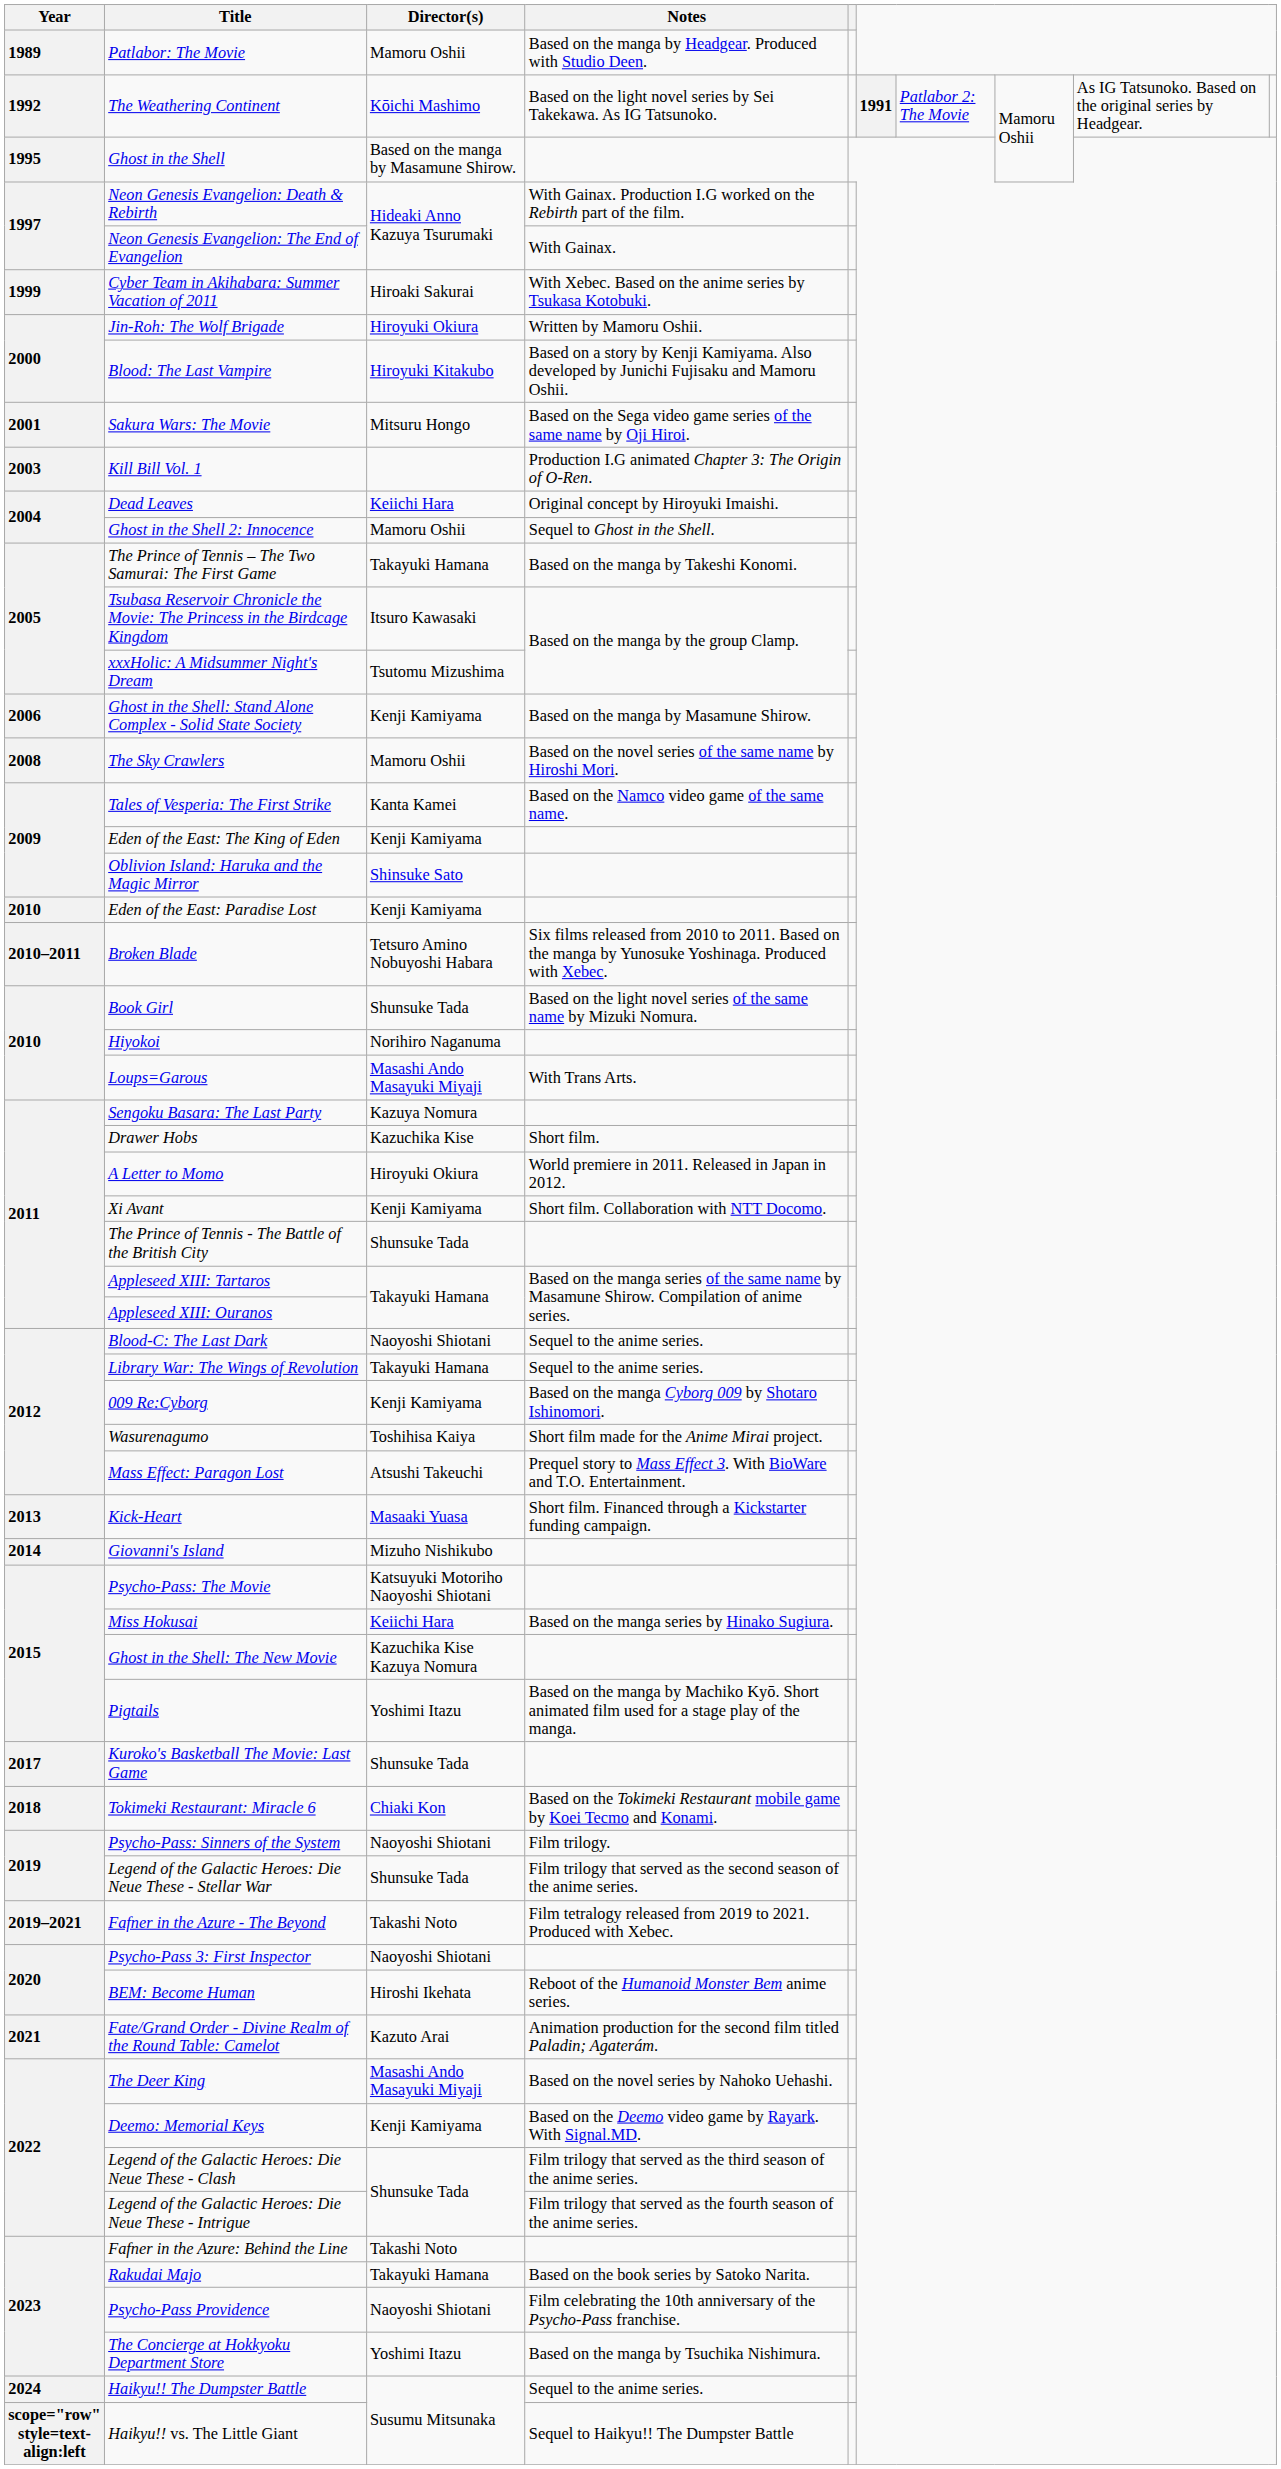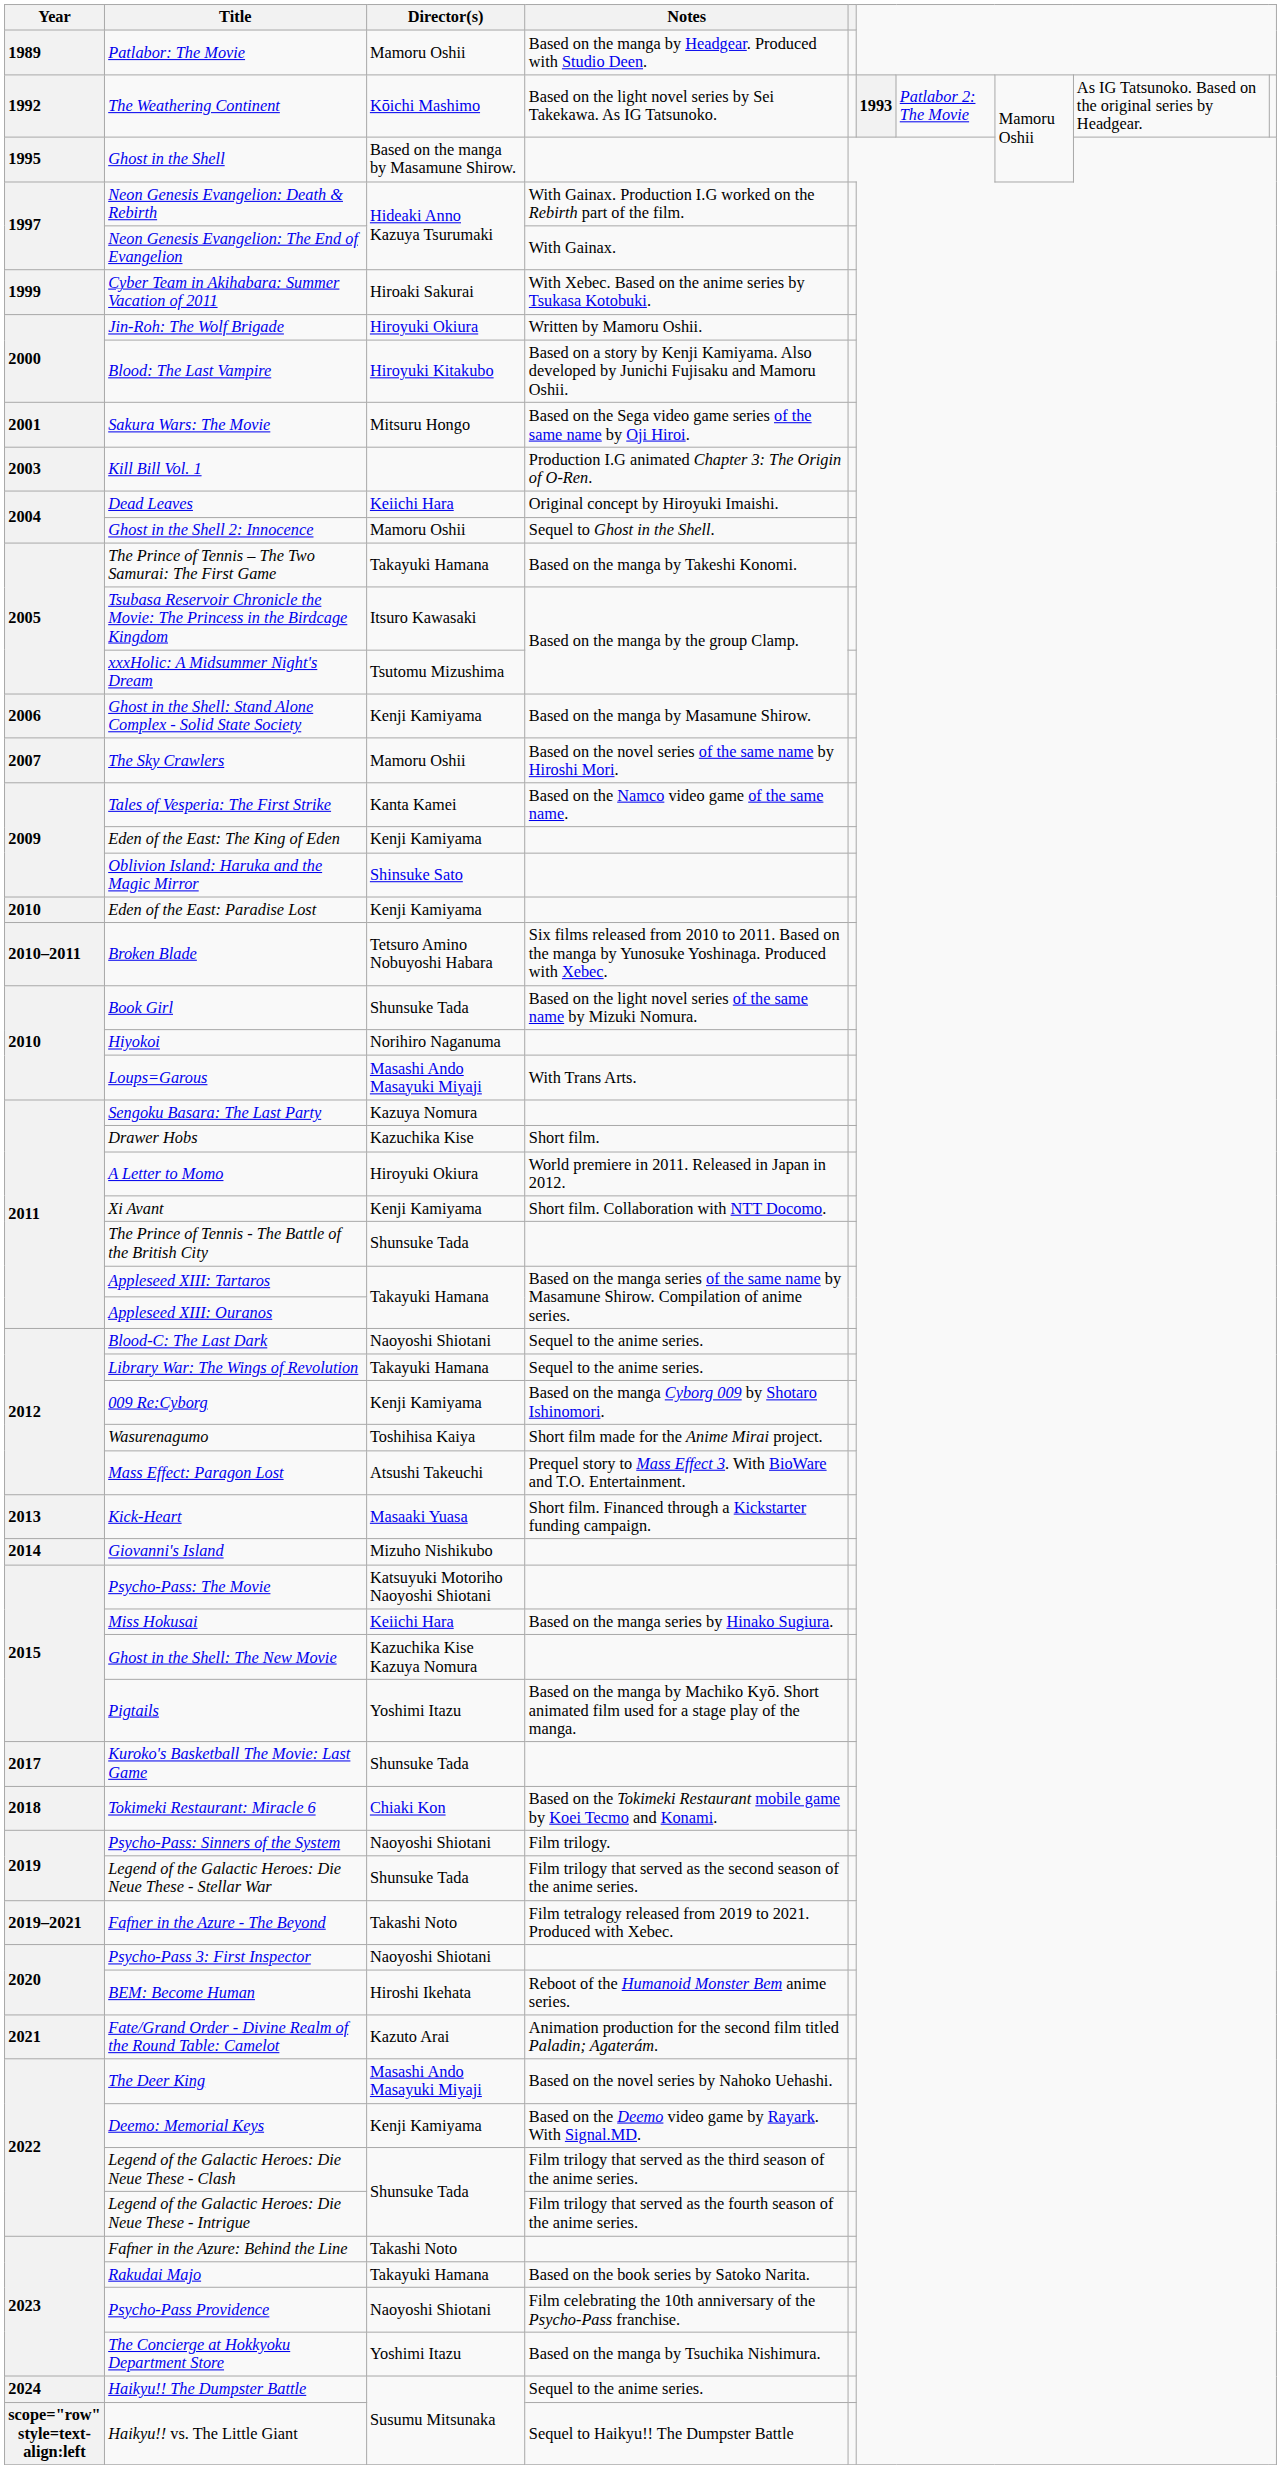(876, 105) 1991 -> (876, 105) 1993
(25, 760) 2008 -> (25, 760) 2007
